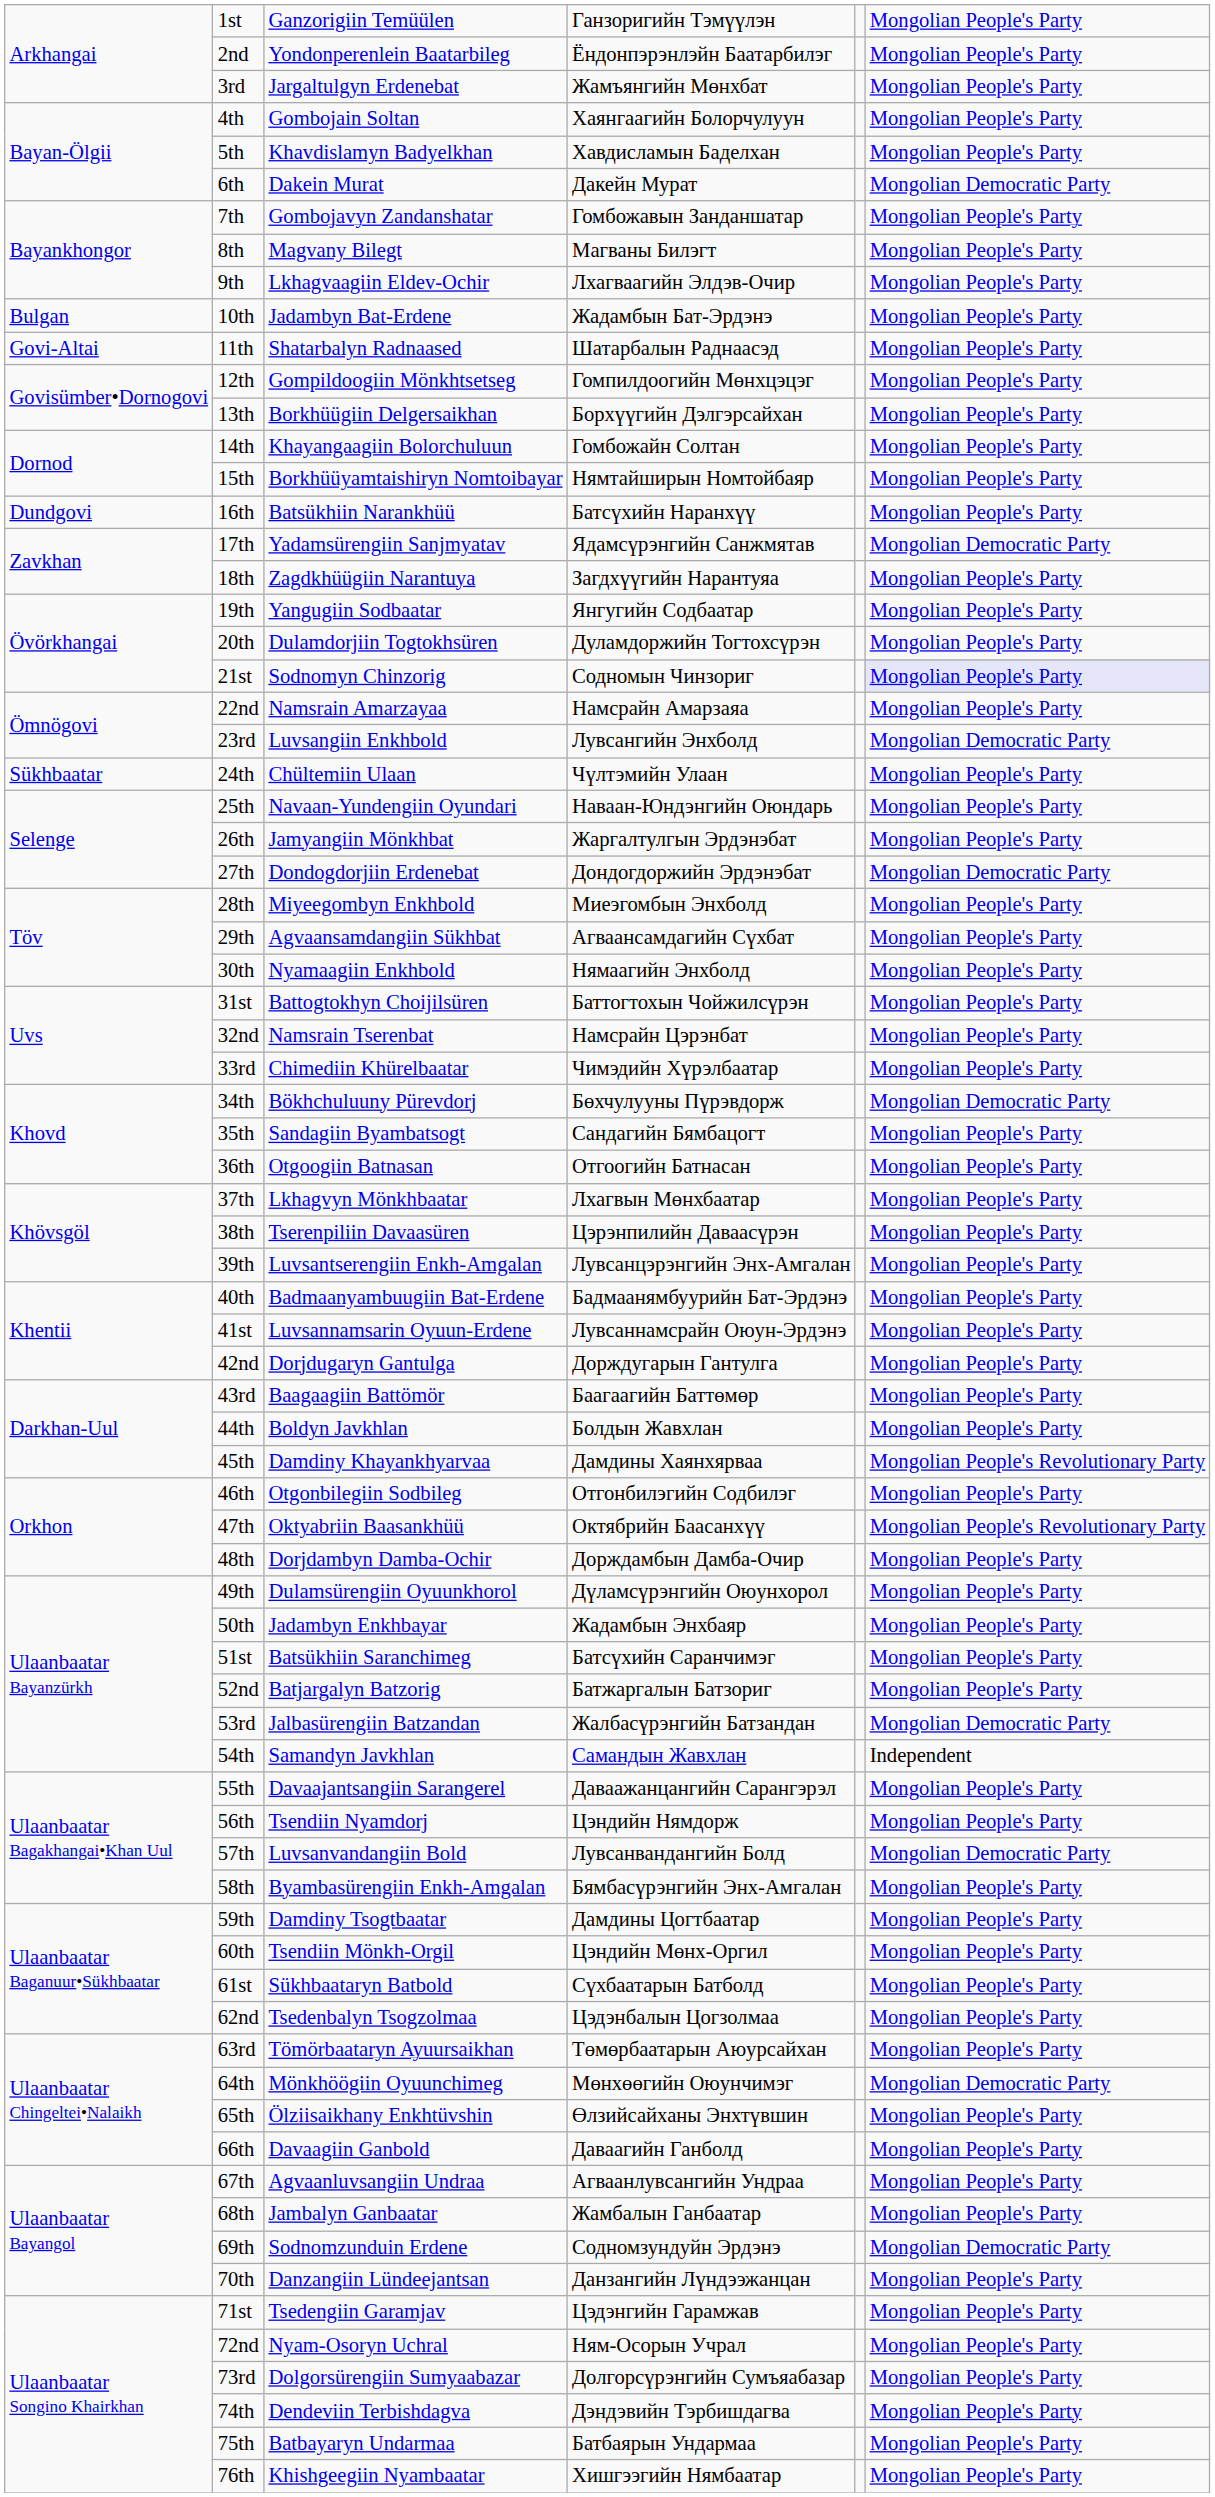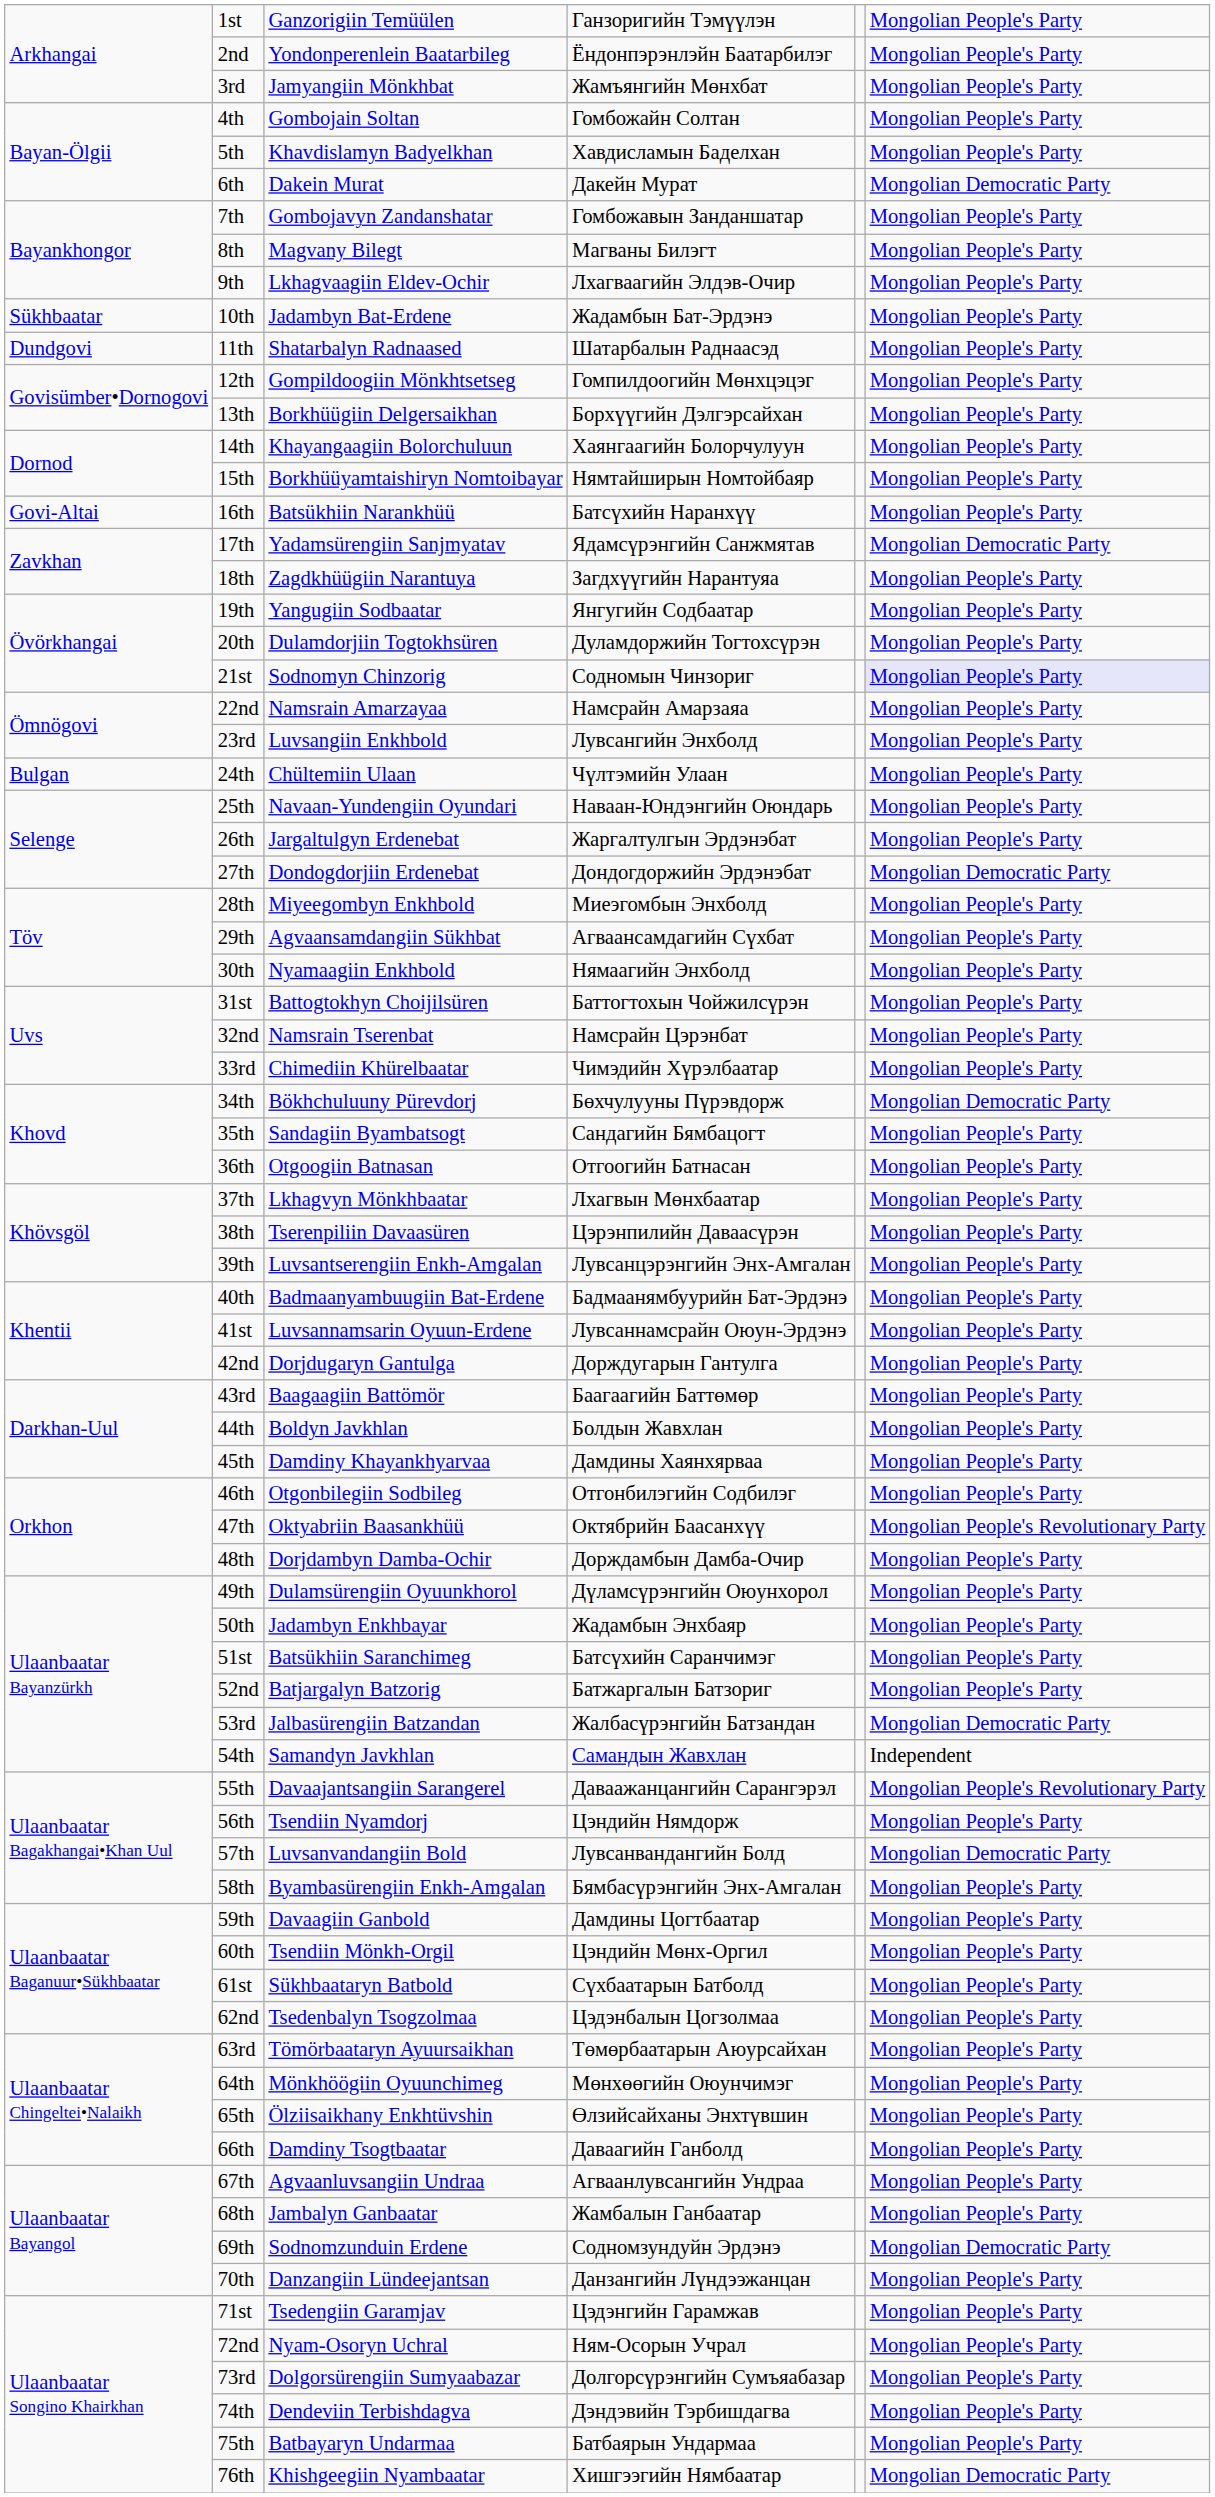(364, 86) Jargaltulgyn Erdenebat -> (361, 86) Jamyangiin Mönkhbat
(688, 119) Хаянгаагийн Болорчулуун -> (656, 119) Гомбожайн Солтан
(39, 315) Bulgan -> (56, 315) Sükhbaatar
(54, 348) Govi-Altai -> (51, 348) Dundgovi
(656, 446) Гомбожайн Солтан -> (688, 446) Хаянгаагийн Болорчулуун
(51, 511) Dundgovi -> (54, 511) Govi-Altai
(990, 741) Mongolian Democratic Party -> (976, 741) Mongolian People's Party
(56, 773) Sükhbaatar -> (39, 773) Bulgan
(361, 839) Jamyangiin Mönkhbat -> (364, 839) Jargaltulgyn Erdenebat
(1037, 1461) Mongolian People's Revolutionary Party -> (976, 1461) Mongolian People's Party
(976, 1788) Mongolian People's Party -> (1037, 1788) Mongolian People's Revolutionary Party
(357, 1919) Damdiny Tsogtbaatar -> (349, 1919) Davaagiin Ganbold
(990, 2083) Mongolian Democratic Party -> (976, 2083) Mongolian People's Party
(349, 2148) Davaagiin Ganbold -> (357, 2148) Damdiny Tsogtbaatar
(976, 2475) Mongolian People's Party -> (990, 2475) Mongolian Democratic Party
